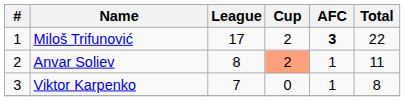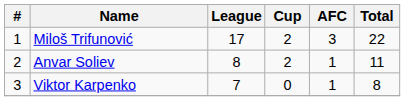(332, 39) bold -> (332, 39) normal
(287, 62) lightsalmon background -> (287, 62) no background
